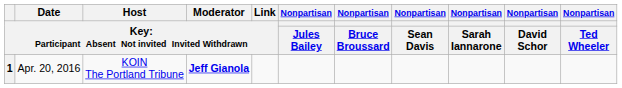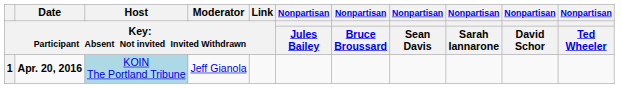(49, 69) normal -> (50, 69) bold
(135, 69) no background -> (136, 69) lightblue background
(219, 69) bold -> (219, 69) normal
